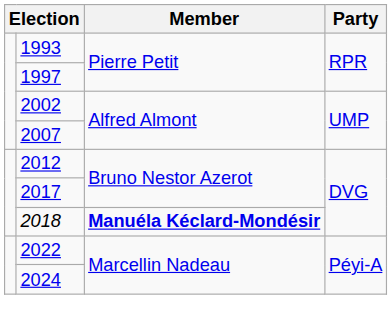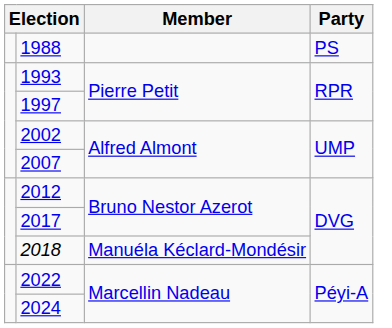+ row: (41, 47)
(204, 221) bold -> (197, 250) normal
